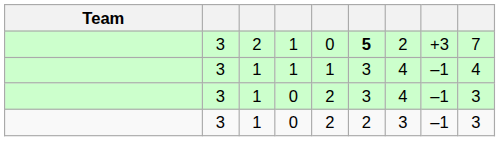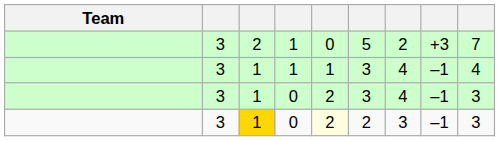(366, 44) bold -> (366, 44) normal
(257, 123) no background -> (257, 123) gold background
(330, 123) no background -> (330, 123) lightyellow background
